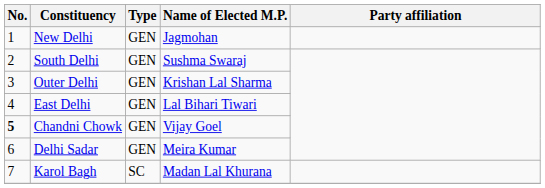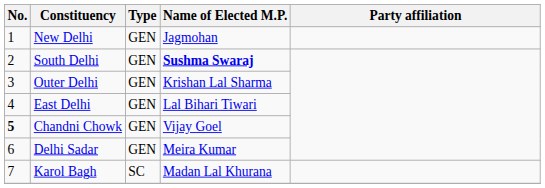(205, 60) normal -> (208, 60) bold
